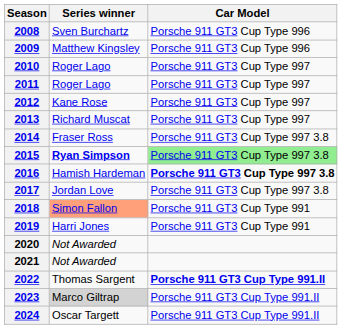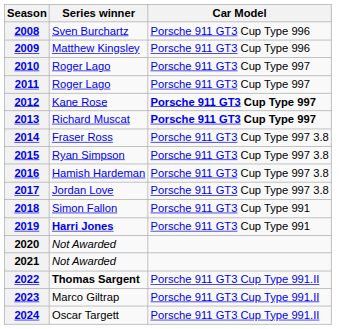(230, 102) normal -> (233, 102) bold
(230, 119) normal -> (233, 119) bold
(91, 155) bold -> (88, 155) normal
(240, 155) lightgreen background -> (240, 155) no background
(243, 173) bold -> (240, 173) normal
(85, 208) lightsalmon background -> (85, 208) no background
(81, 226) normal -> (83, 226) bold
(93, 279) normal -> (96, 279) bold
(238, 279) bold -> (235, 279) normal
(86, 297) lightgrey background -> (86, 297) no background
